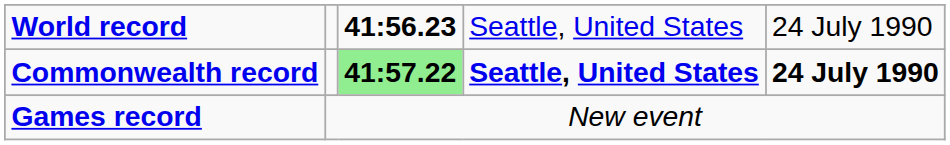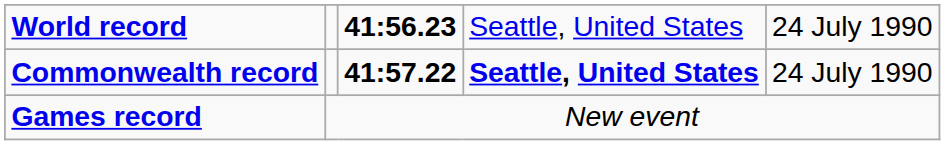(400, 71) lightgreen background -> (400, 71) no background
(855, 71) bold -> (852, 71) normal
